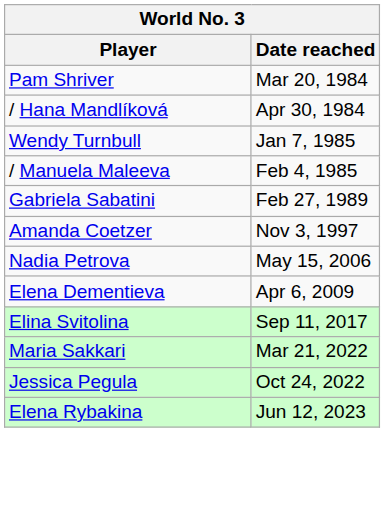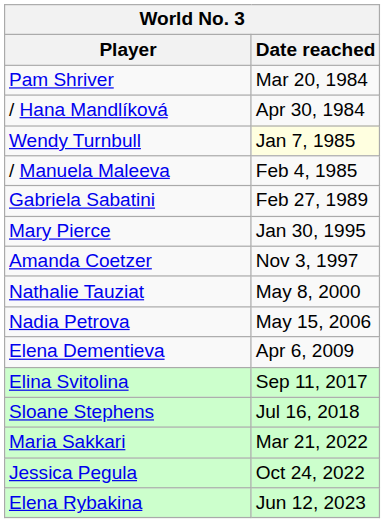(306, 140) no background -> (306, 140) lightyellow background
+ row: (60, 231)
+ row: (77, 291)
+ row: (81, 412)
